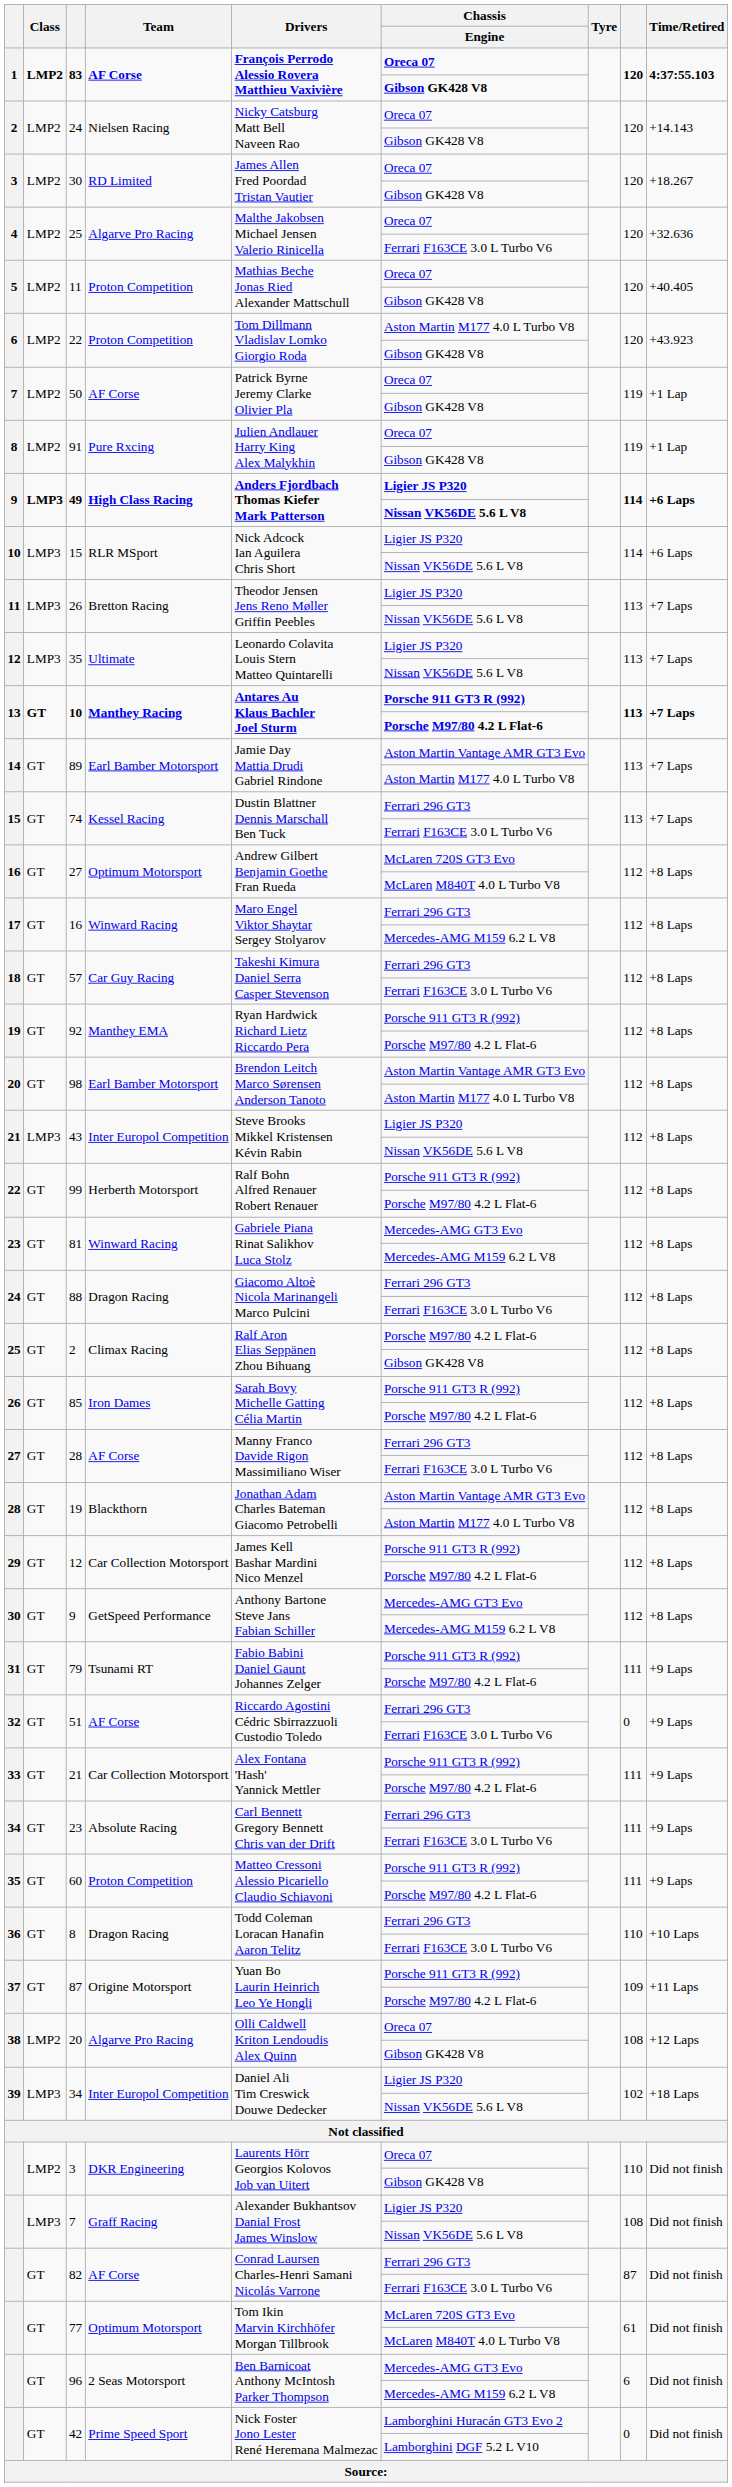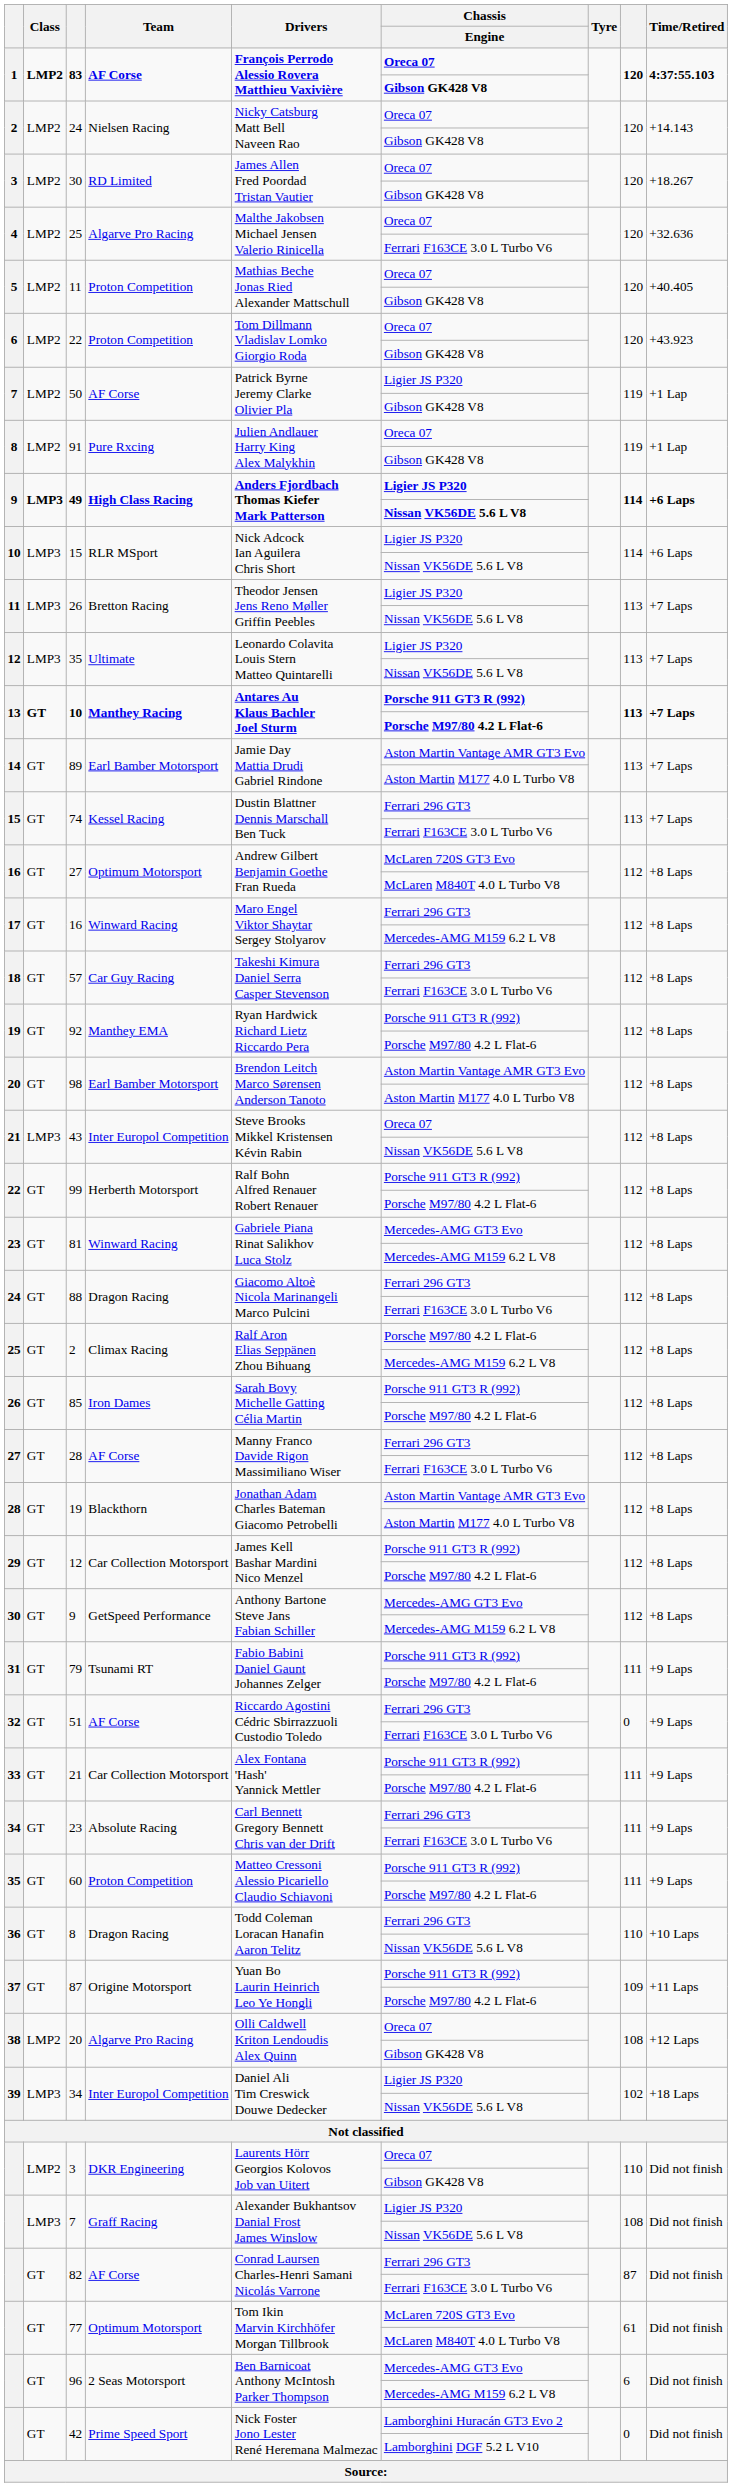(479, 327) Aston Martin M177 4.0 L Turbo V8 -> (408, 327) Oreca 07
(408, 380) Oreca 07 -> (423, 380) Ligier JS P320
(423, 1124) Ligier JS P320 -> (408, 1124) Oreca 07
(434, 1363) Gibson GK428 V8 -> (470, 1363) Mercedes-AMG M159 6.2 L V8
(468, 1947) Ferrari F163CE 3.0 L Turbo V6 -> (453, 1947) Nissan VK56DE 5.6 L V8
